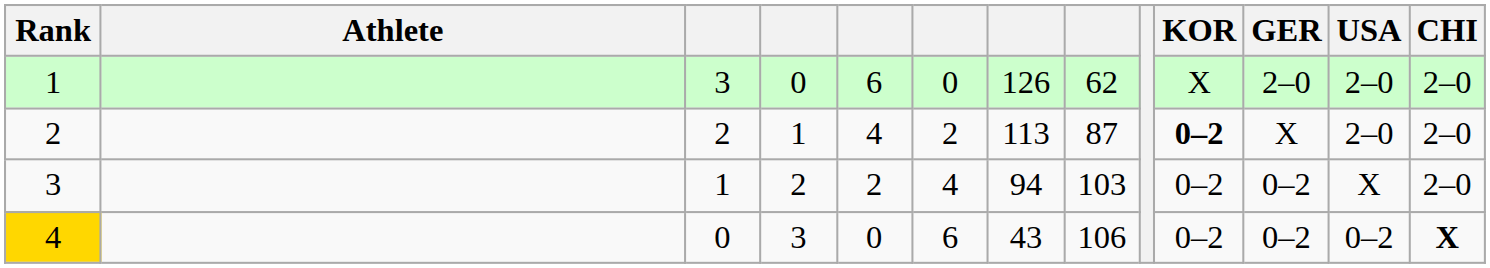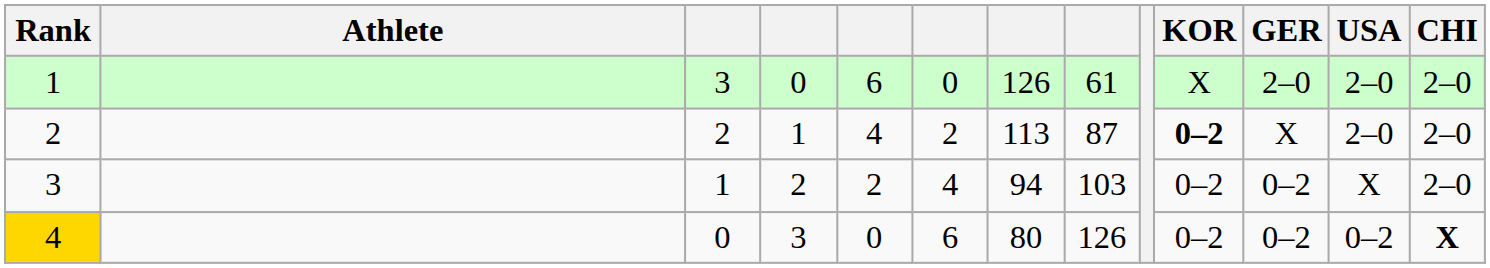(1102, 81) 62 -> (1102, 81) 61
(1026, 236) 43 -> (1026, 236) 80
(1102, 236) 106 -> (1102, 236) 126
